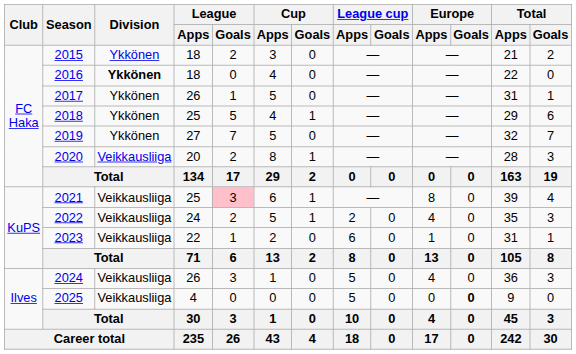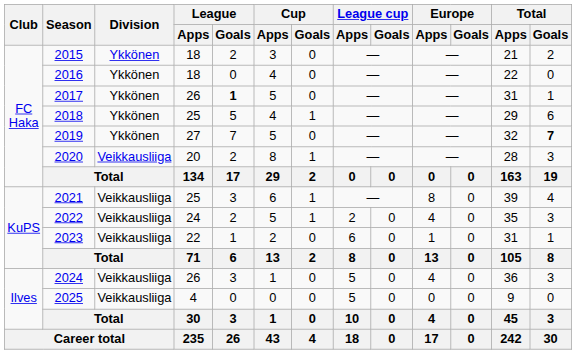(134, 75) bold -> (134, 75) normal
(233, 95) normal -> (233, 95) bold
(551, 136) normal -> (551, 136) bold
(233, 197) pink background -> (233, 197) no background
(471, 298) bold -> (471, 298) normal
